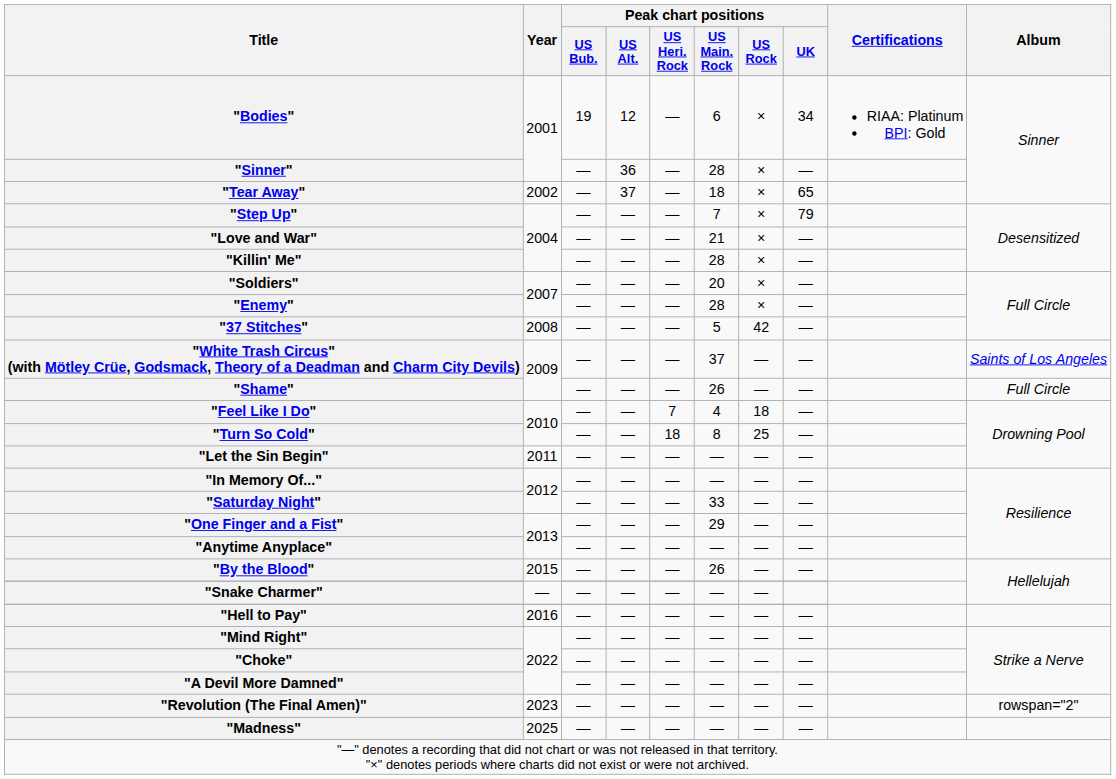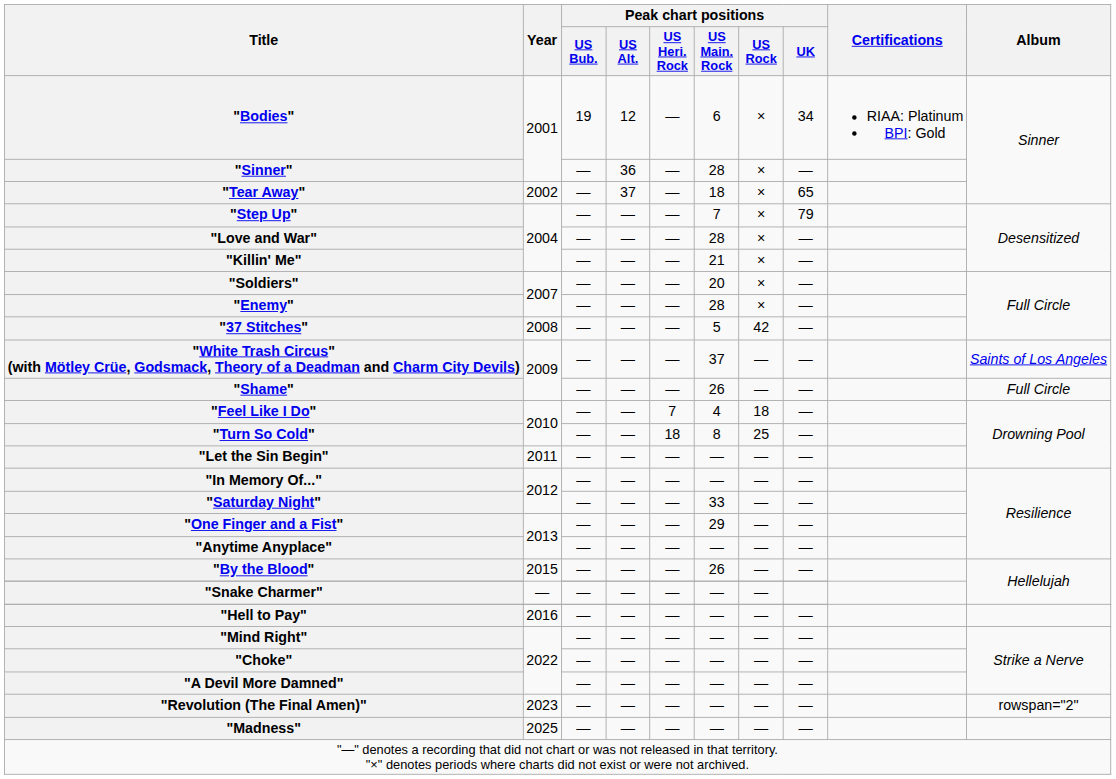(717, 237) 21 -> (717, 237) 28
(717, 260) 28 -> (717, 260) 21
